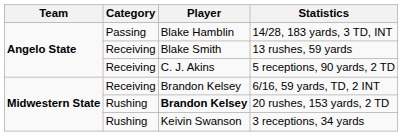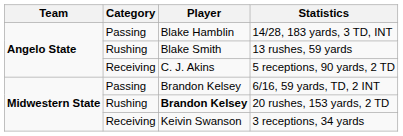(131, 49) Receiving -> (126, 49) Rushing
(131, 85) Receiving -> (126, 85) Passing
(126, 121) Rushing -> (131, 121) Receiving
